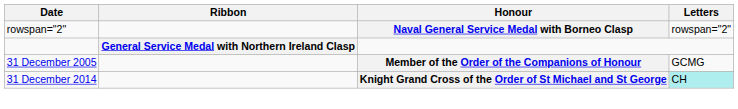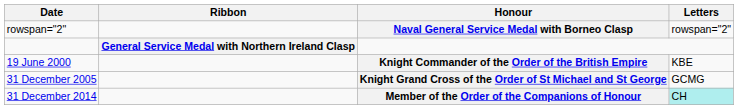+ row: (39, 63)
(513, 63) Member of the Order of the Companions of Honour -> (513, 79) Knight Grand Cross of the Order of St Michael and St George
(513, 79) Knight Grand Cross of the Order of St Michael and St George -> (513, 96) Member of the Order of the Companions of Honour
